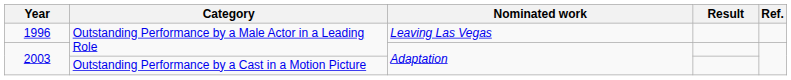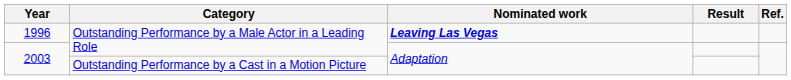(441, 33) normal -> (444, 33) bold
